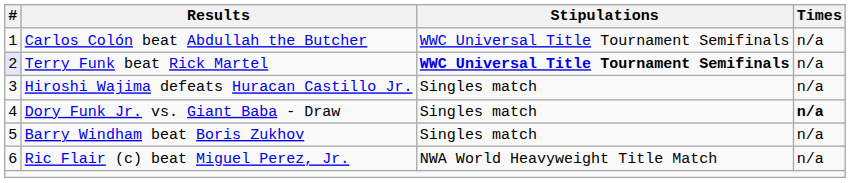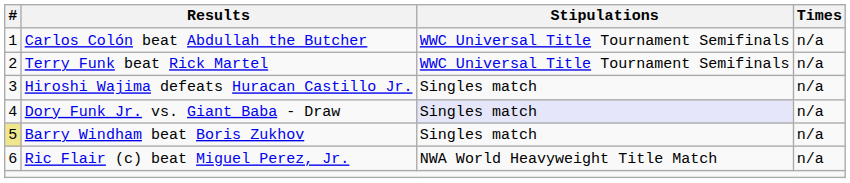(13, 64) lavender background -> (13, 64) no background
(605, 64) bold -> (605, 64) normal
(478, 111) no background -> (478, 111) lavender background
(810, 111) bold -> (810, 111) normal
(13, 135) no background -> (13, 135) khaki background
